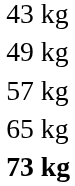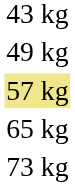(37, 90) no background -> (37, 90) khaki background
(38, 166) bold -> (37, 166) normal
